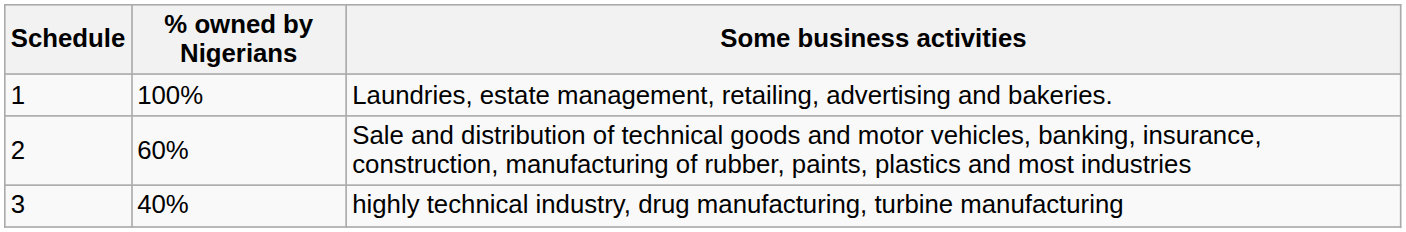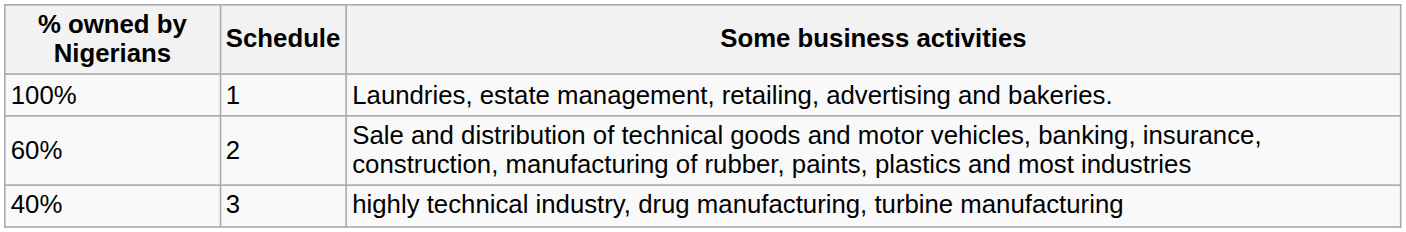columns swapped: (68, 39) <-> (239, 39)
